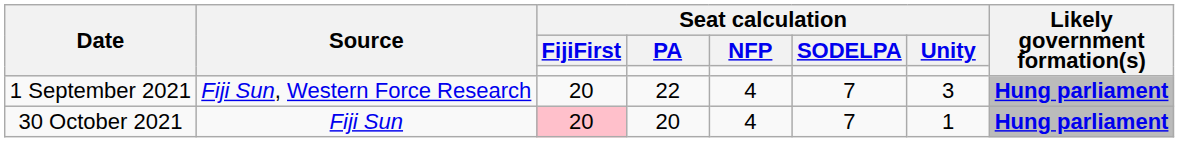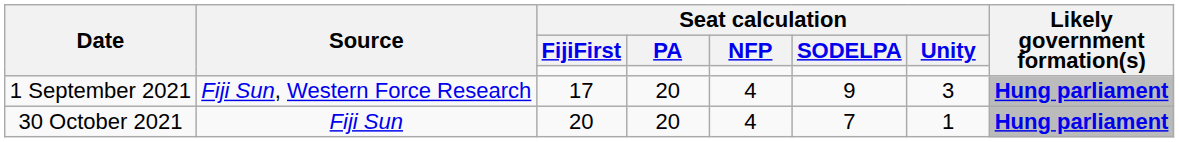(581, 91) 20 -> (581, 91) 17
(668, 91) 22 -> (668, 91) 20
(849, 91) 7 -> (849, 91) 9
(581, 121) pink background -> (581, 121) no background
